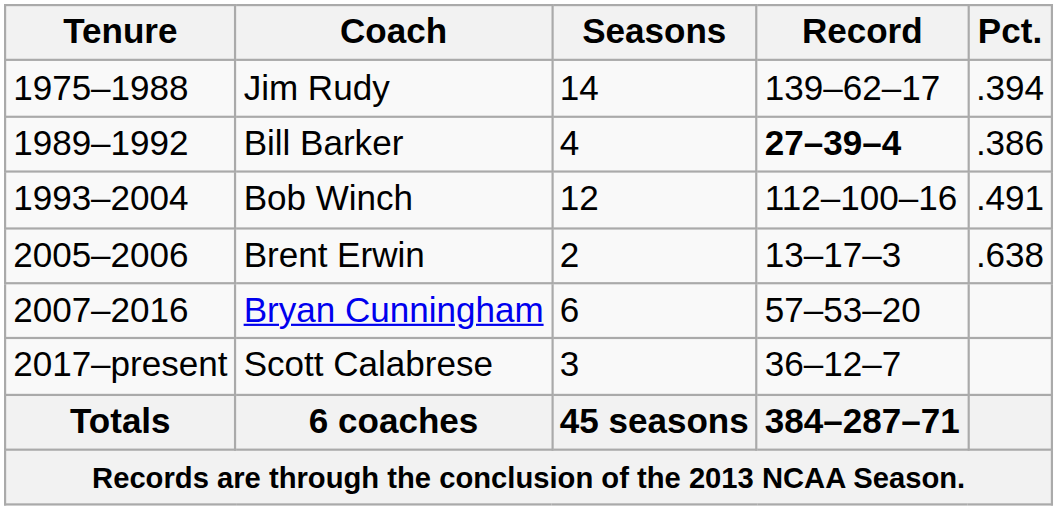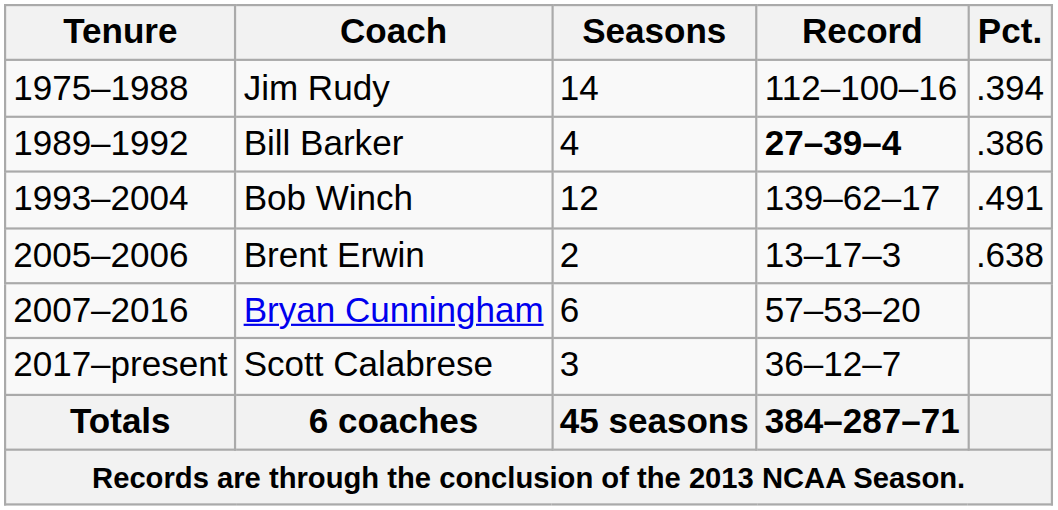(853, 87) 139–62–17 -> (861, 87) 112–100–16
(861, 198) 112–100–16 -> (853, 198) 139–62–17
